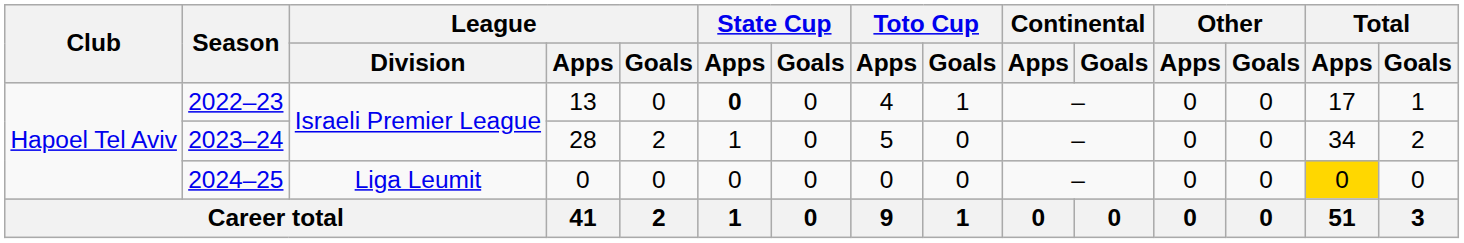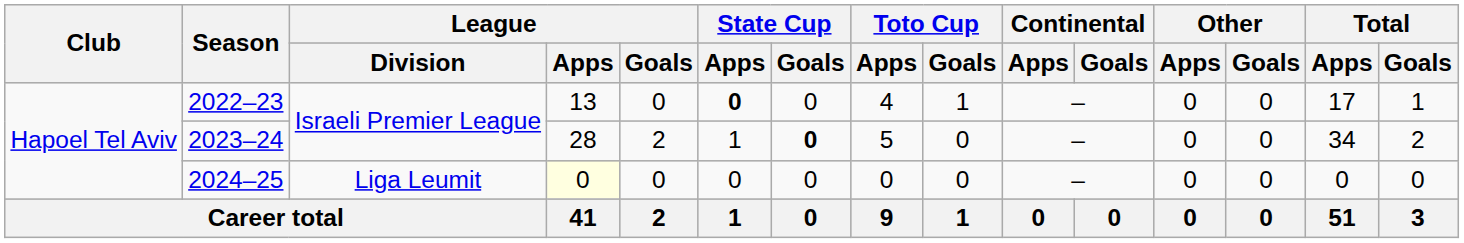(811, 140) normal -> (811, 140) bold
(583, 179) no background -> (583, 179) lightyellow background
(1342, 179) gold background -> (1342, 179) no background
